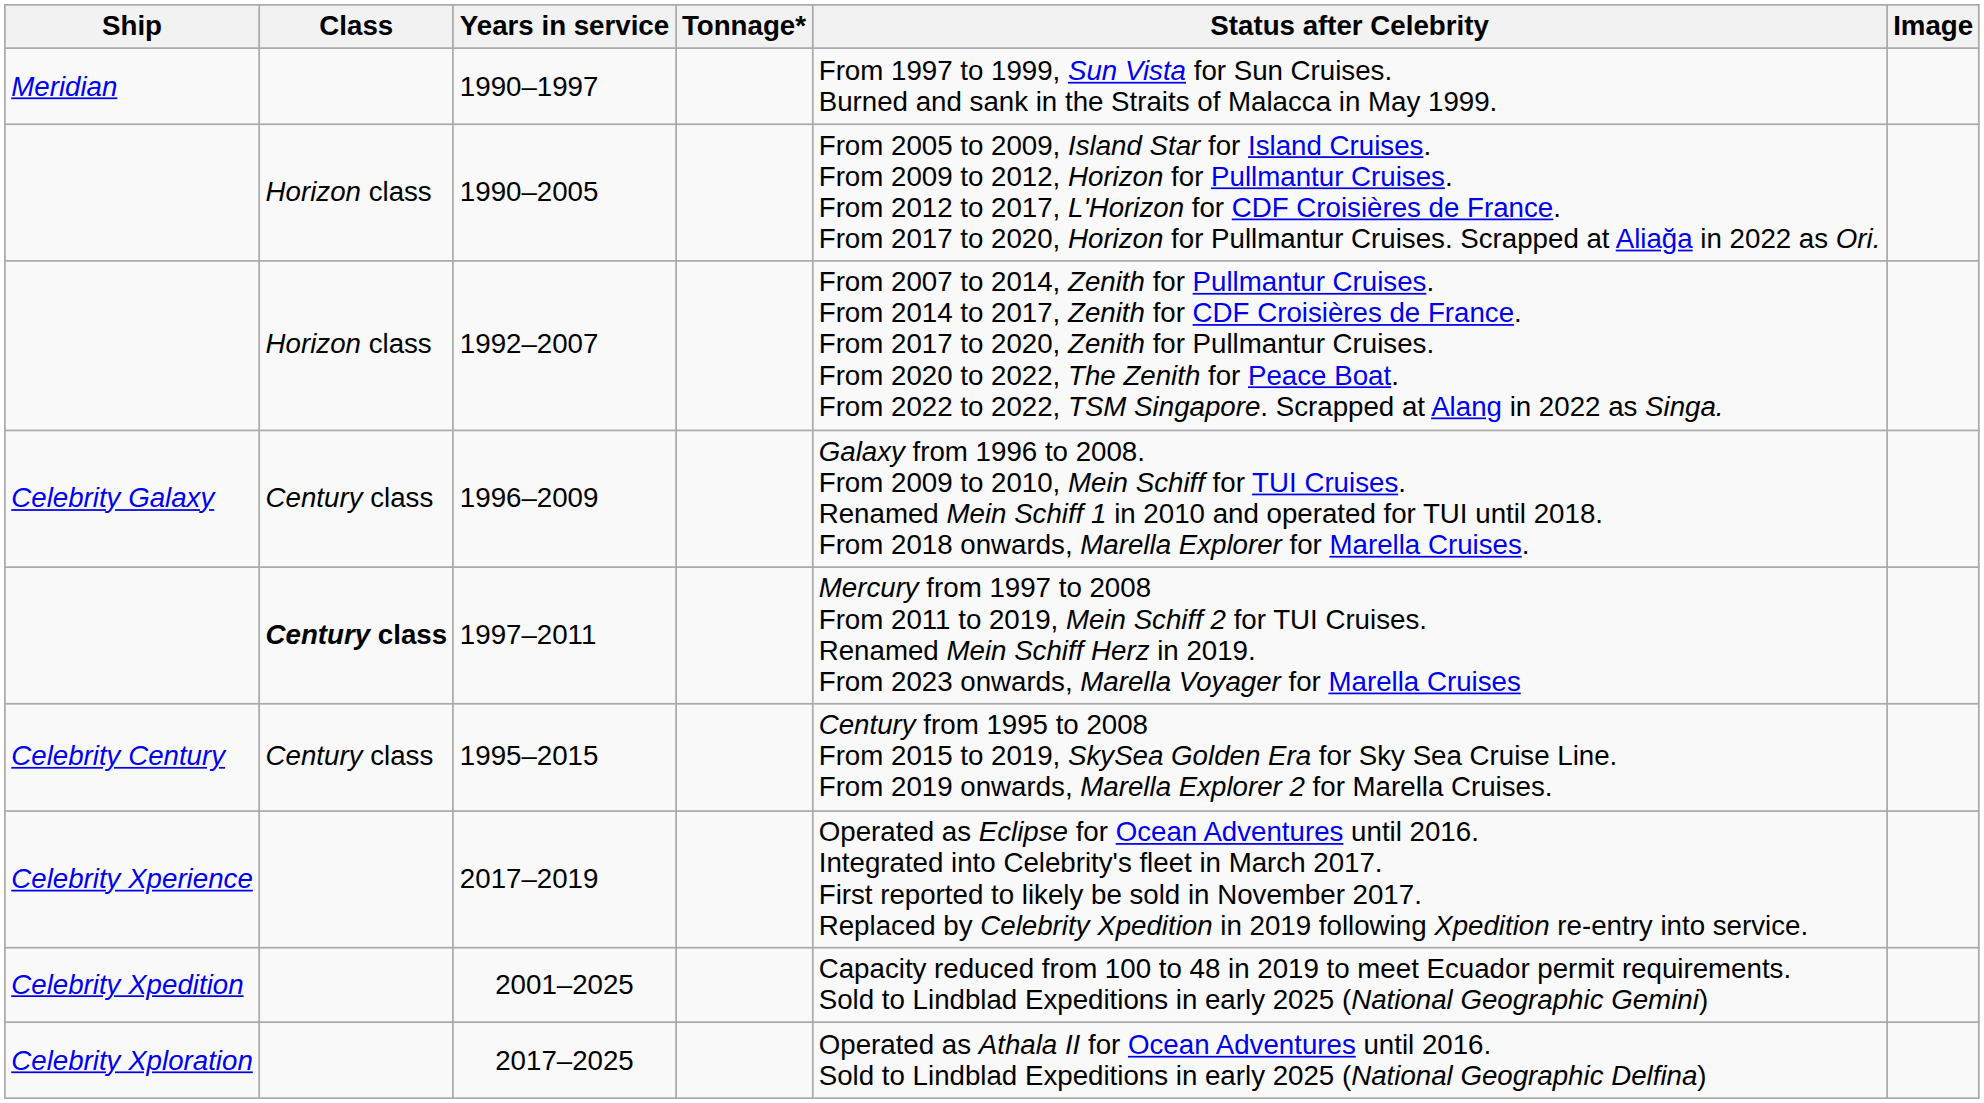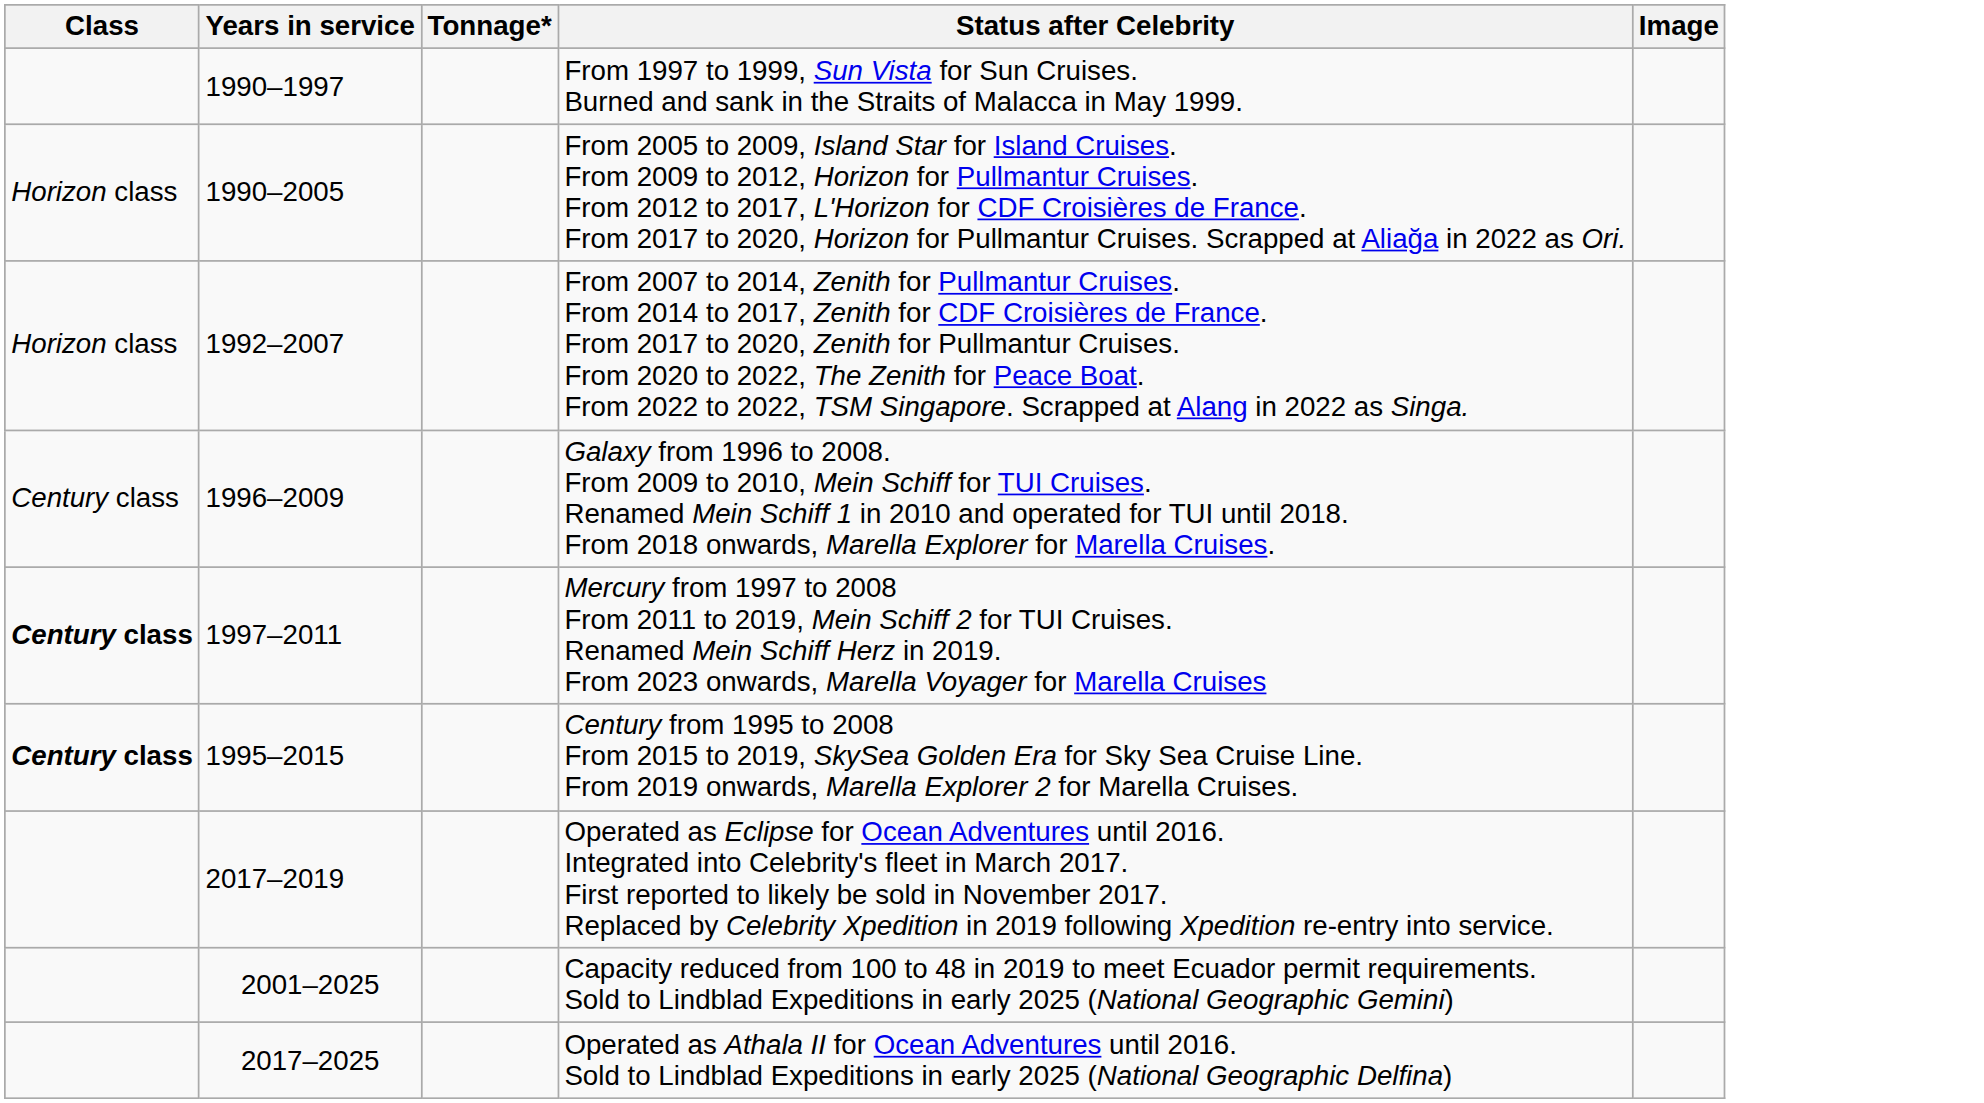- column: (132, 26)
(349, 756) normal -> (102, 756) bold
